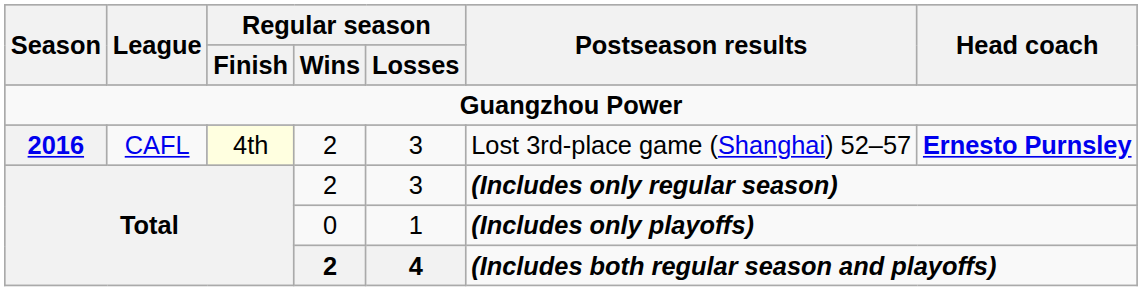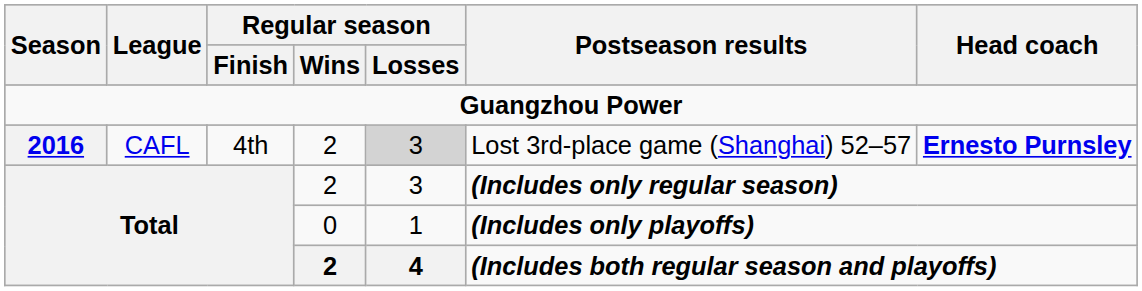(251, 146) lightyellow background -> (251, 146) no background
(416, 146) no background -> (416, 146) lightgrey background
